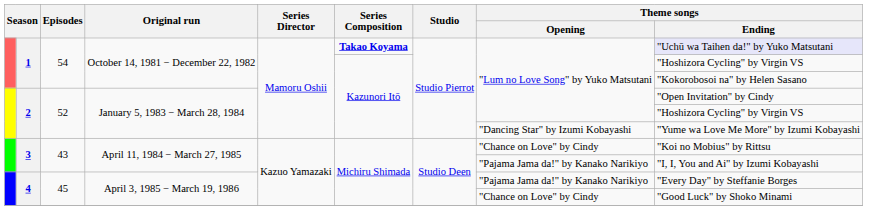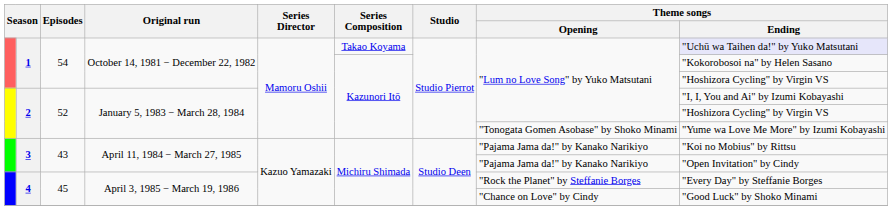(373, 46) bold -> (373, 46) normal
(730, 63) "Hoshizora Cycling" by Virgin VS -> (757, 63) "Kokorobosoi na" by Helen Sasano
(732, 79) "Kokorobosoi na" by Helen Sasano -> (755, 79) "Hoshizora Cycling" by Virgin VS
(715, 96) "Open Invitation" by Cindy -> (763, 96) "I, I, You and Ai" by Izumi Kobayashi
(555, 130) "Dancing Star" by Izumi Kobayashi -> (578, 130) "Tonogata Gomen Asobase" by Shoko Minami
(539, 146) "Chance on Love" by Cindy -> (563, 146) "Pajama Jama da!" by Kanako Narikiyo
(738, 163) "I, I, You and Ai" by Izumi Kobayashi -> (740, 163) "Open Invitation" by Cindy
(563, 180) "Pajama Jama da!" by Kanako Narikiyo -> (560, 180) "Rock the Planet" by Steffanie Borges
